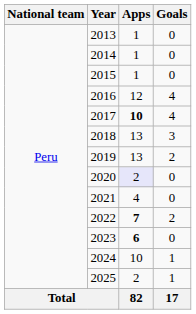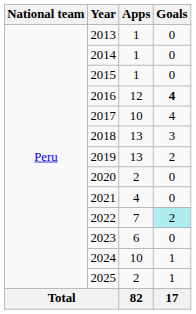(172, 95) normal -> (172, 95) bold
(136, 116) bold -> (136, 116) normal
(136, 177) lavender background -> (136, 177) no background
(136, 217) bold -> (136, 217) normal
(172, 217) no background -> (172, 217) paleturquoise background
(136, 237) bold -> (136, 237) normal
